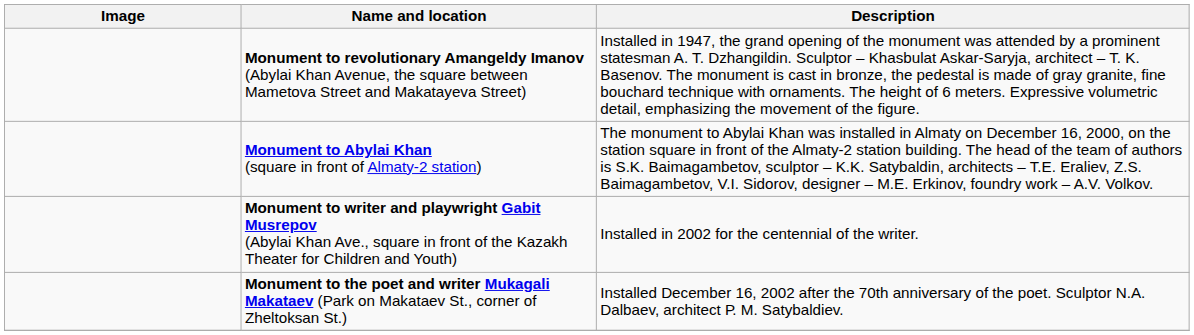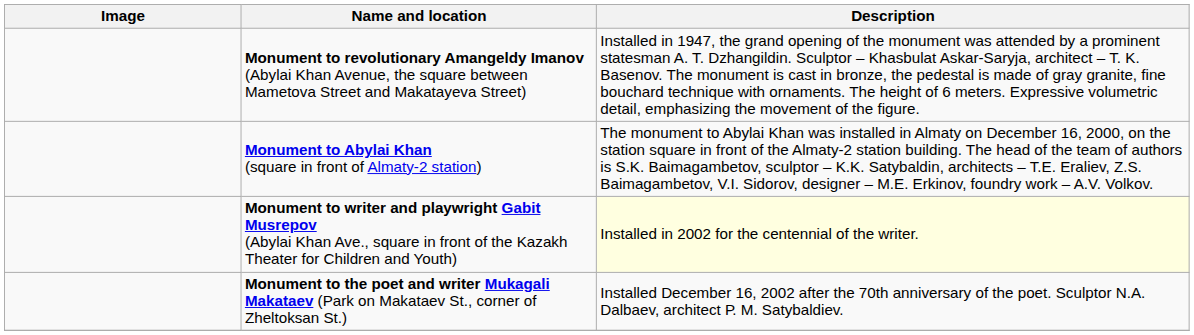(760, 234) no background -> (760, 234) lightyellow background
